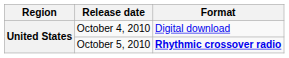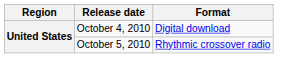(218, 45) bold -> (213, 45) normal
